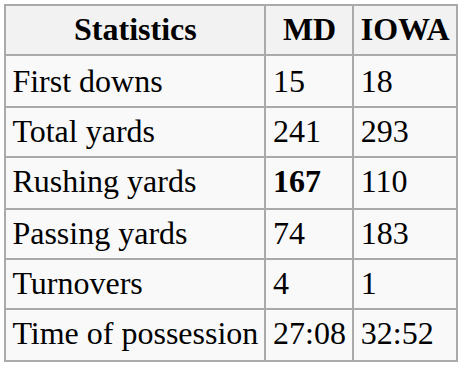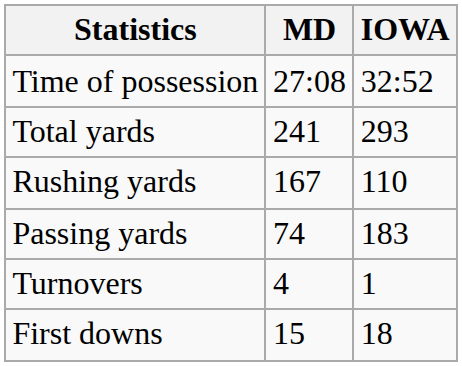rows swapped: (88, 80) <-> (135, 334)
(297, 182) bold -> (297, 182) normal
